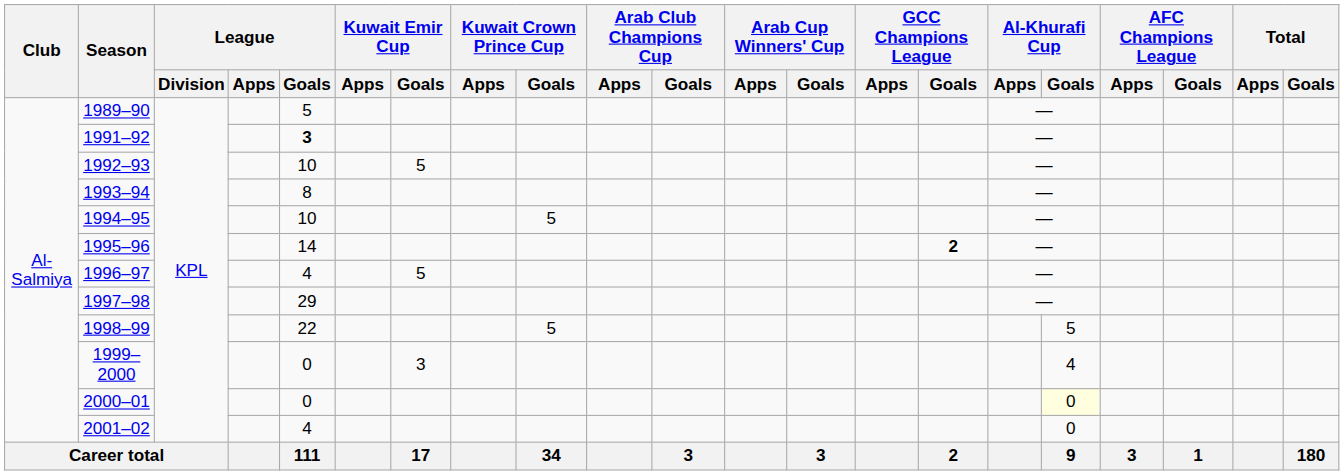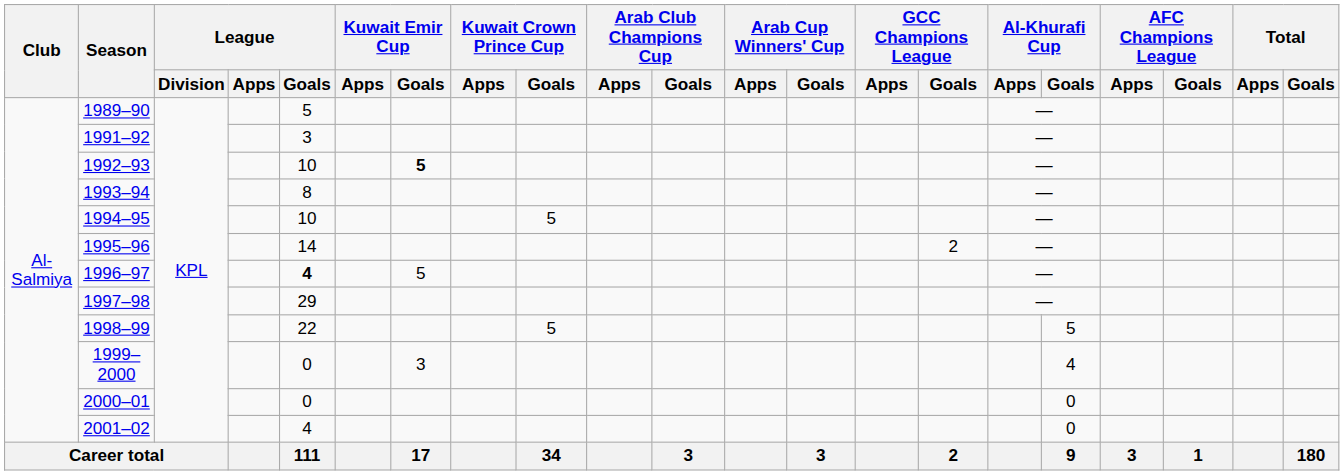(307, 138) bold -> (307, 138) normal
(421, 165) normal -> (421, 165) bold
(953, 246) bold -> (953, 246) normal
(307, 273) normal -> (307, 273) bold
(1071, 401) lightyellow background -> (1071, 401) no background
